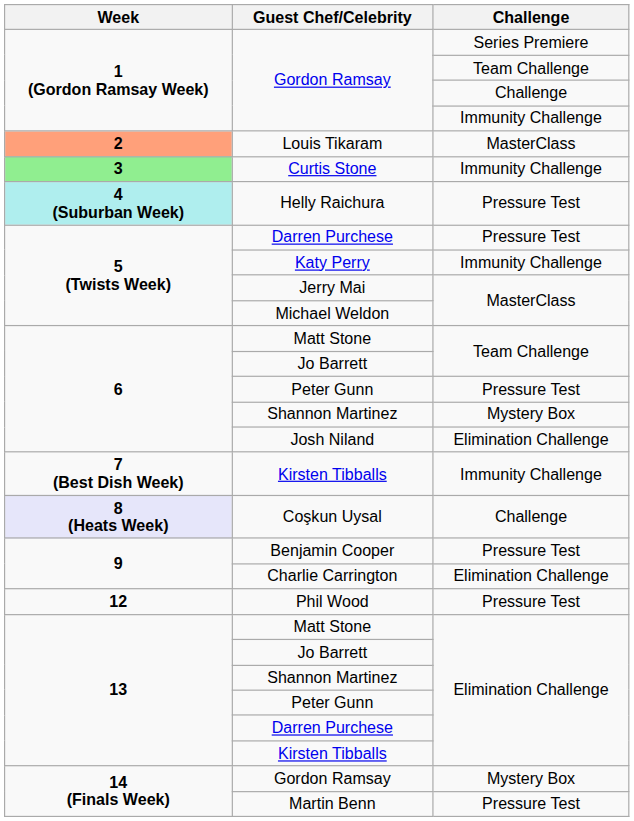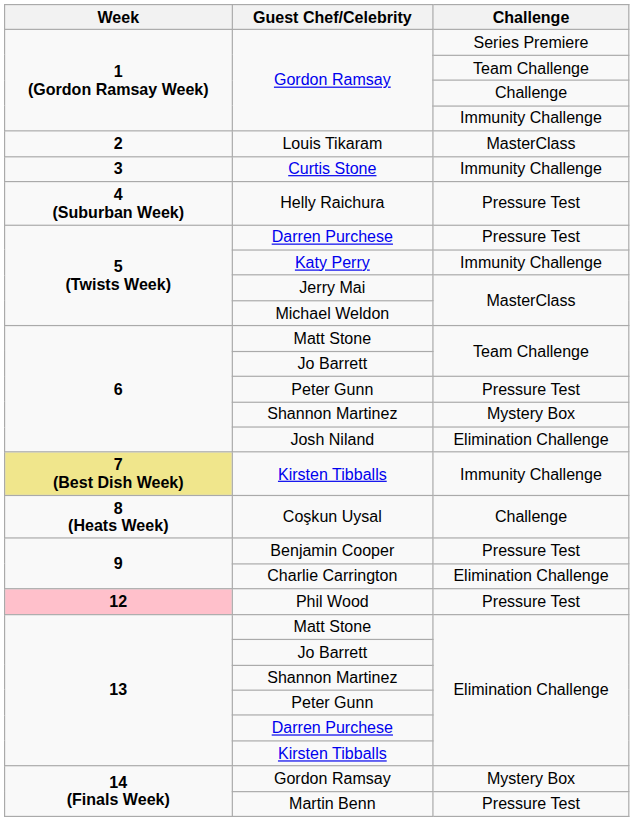(118, 143) lightsalmon background -> (118, 143) no background
(118, 169) lightgreen background -> (118, 169) no background
(118, 203) paleturquoise background -> (118, 203) no background
(118, 473) no background -> (118, 473) khaki background
(118, 516) lavender background -> (118, 516) no background
(118, 601) no background -> (118, 601) pink background
